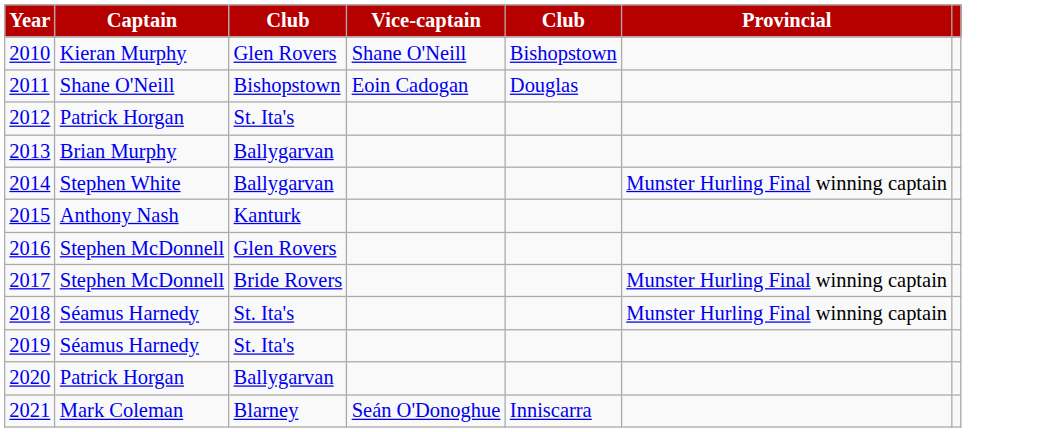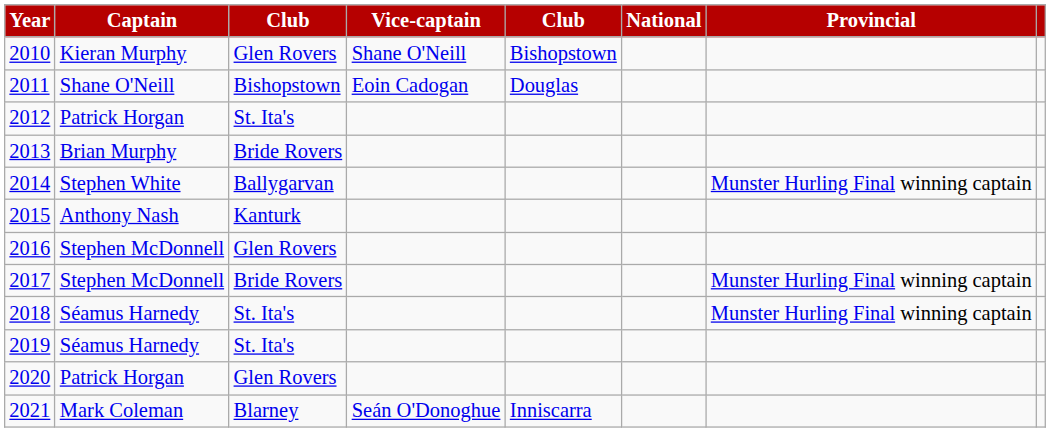+ column: (664, 20)
(284, 150) Ballygarvan -> (288, 150) Bride Rovers
(284, 378) Ballygarvan -> (285, 378) Glen Rovers
